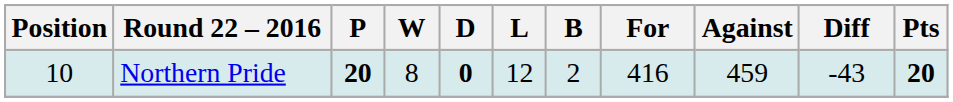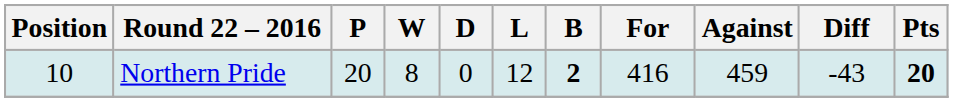(358, 72) bold -> (358, 72) normal
(466, 72) bold -> (466, 72) normal
(573, 72) normal -> (573, 72) bold
